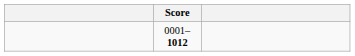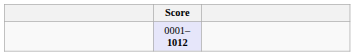(177, 36) no background -> (177, 36) lavender background
